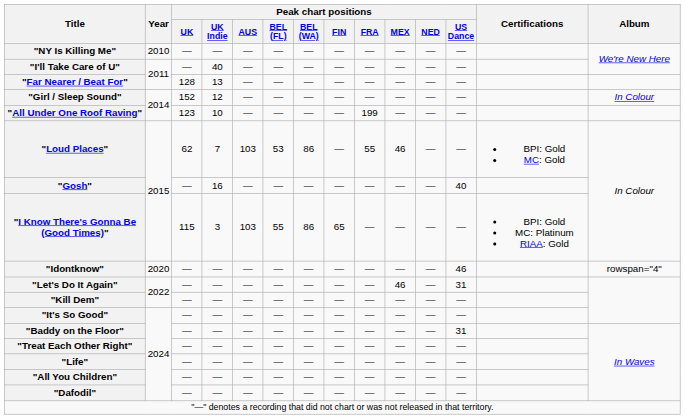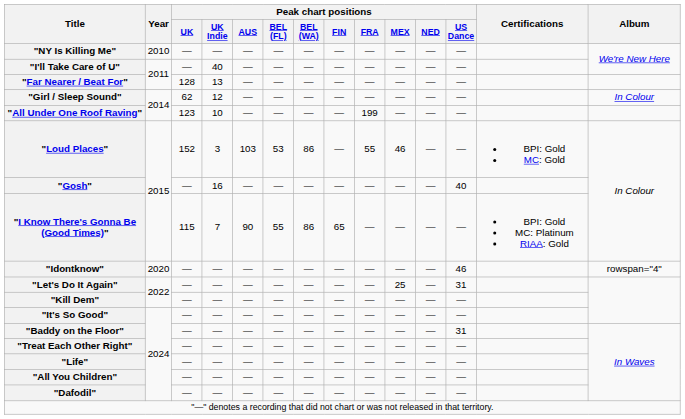(187, 97) 152 -> (187, 97) 62
(187, 149) 62 -> (187, 149) 152
(217, 149) 7 -> (217, 149) 3
(217, 227) 3 -> (217, 227) 7
(248, 227) 103 -> (248, 227) 90
(400, 284) 46 -> (400, 284) 25
